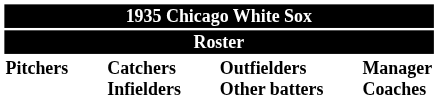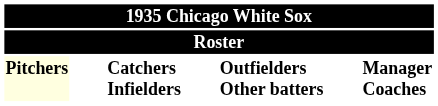(37, 67) no background -> (37, 67) lightyellow background
